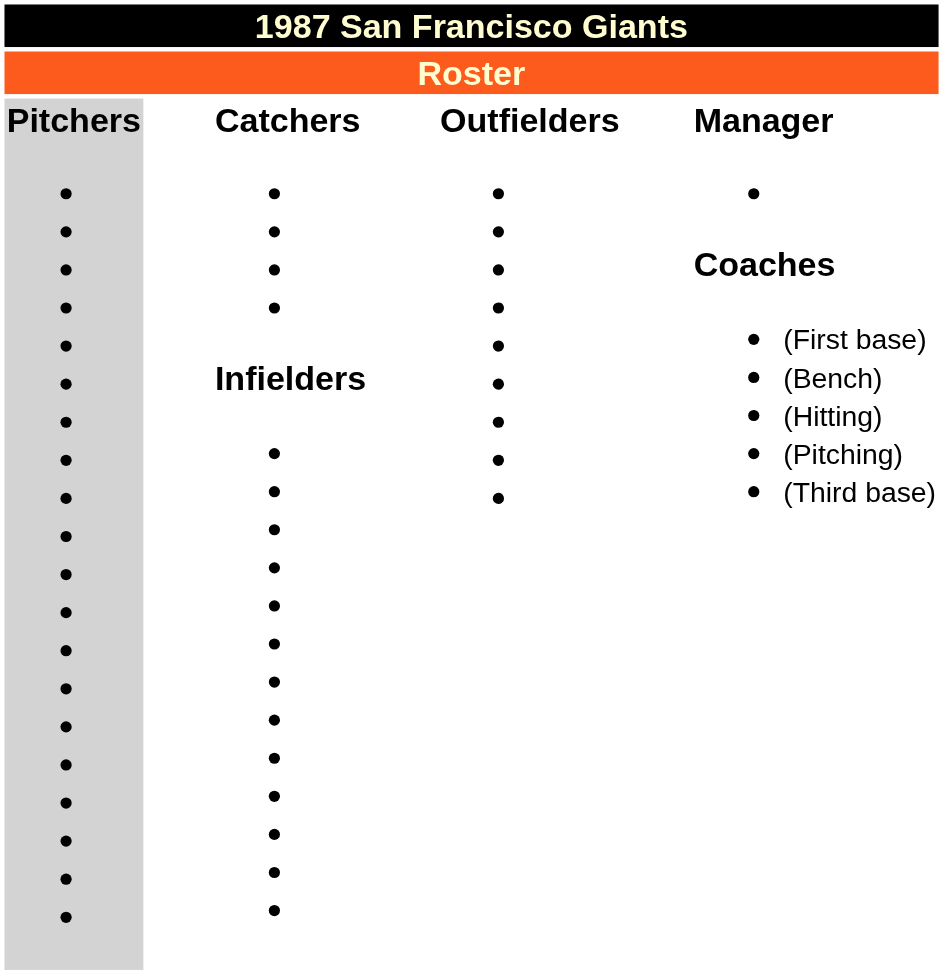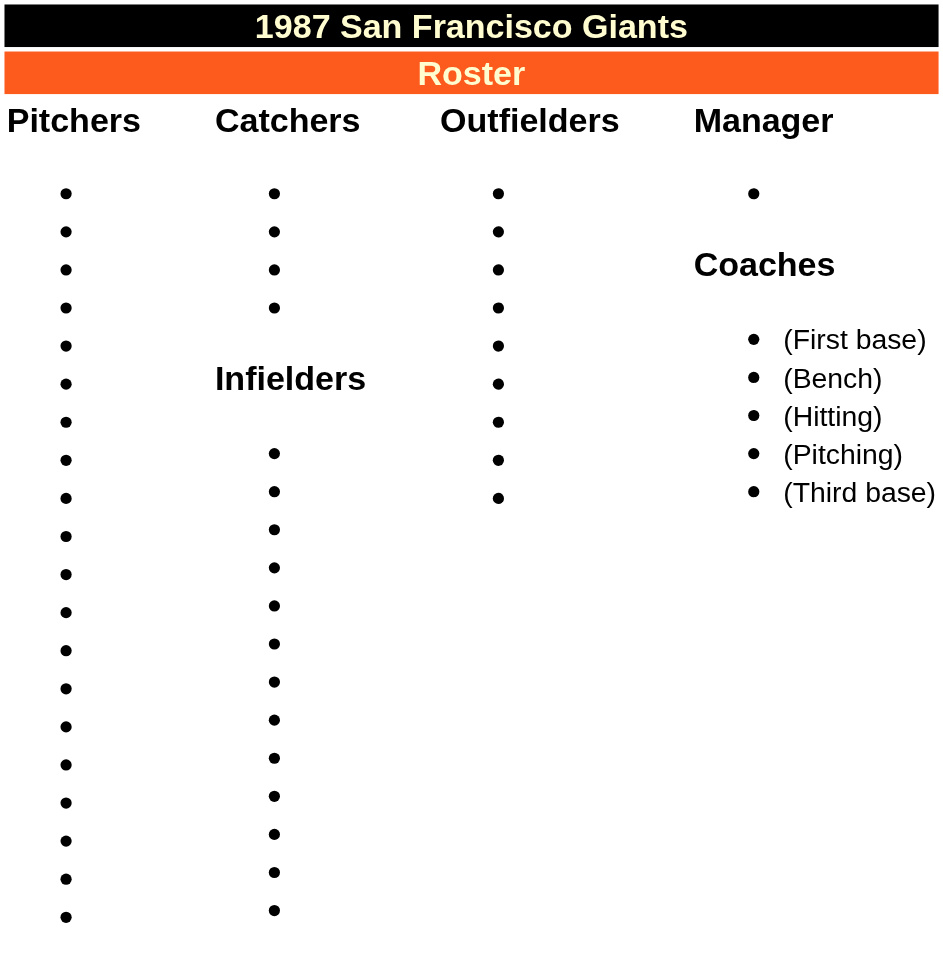(74, 518) lightgrey background -> (74, 518) no background
